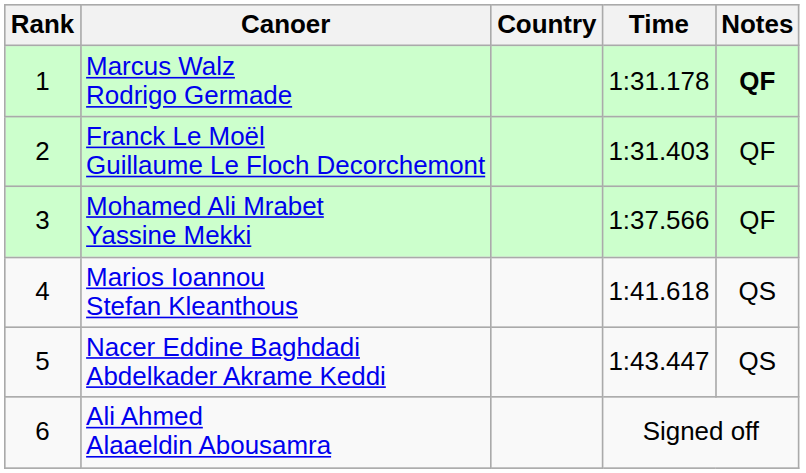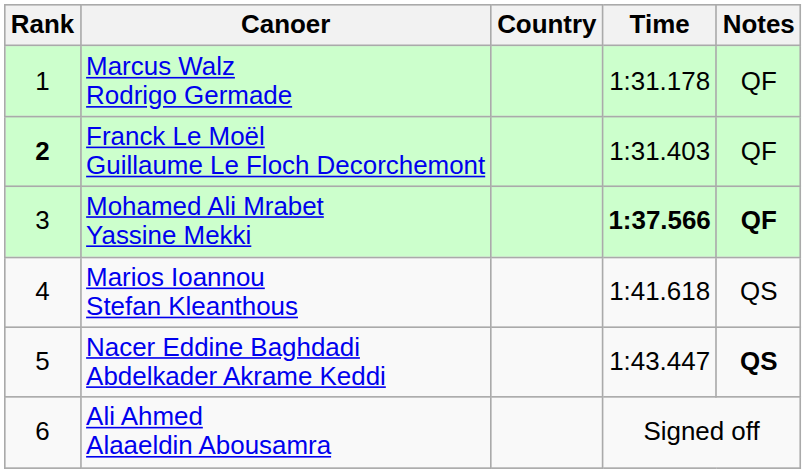(757, 80) bold -> (759, 80) normal
(42, 151) normal -> (42, 151) bold
(659, 221) normal -> (660, 221) bold
(757, 221) normal -> (759, 221) bold
(757, 361) normal -> (759, 361) bold
